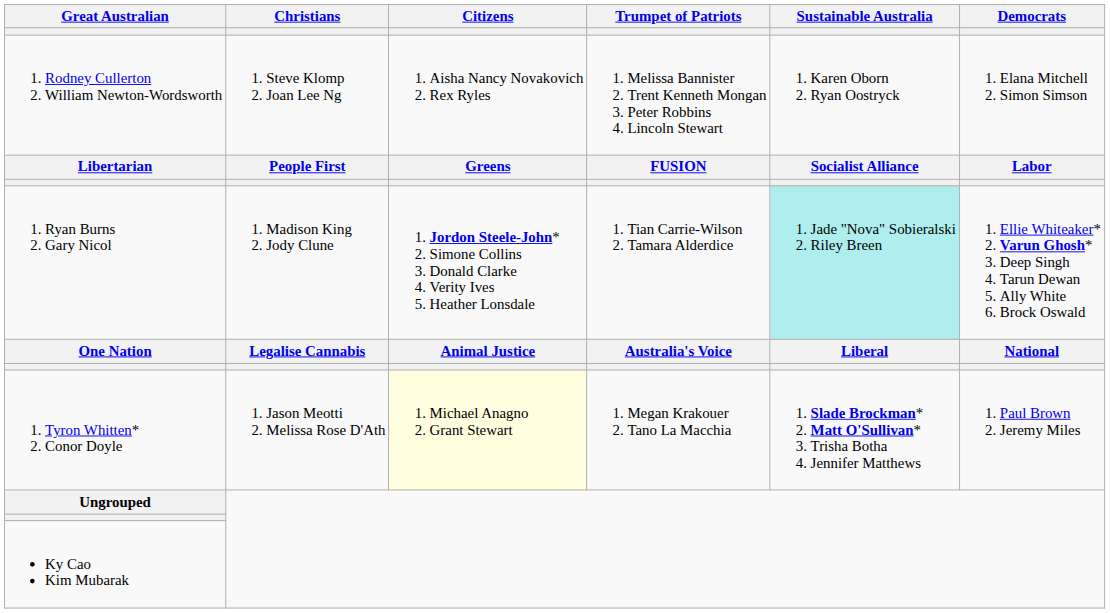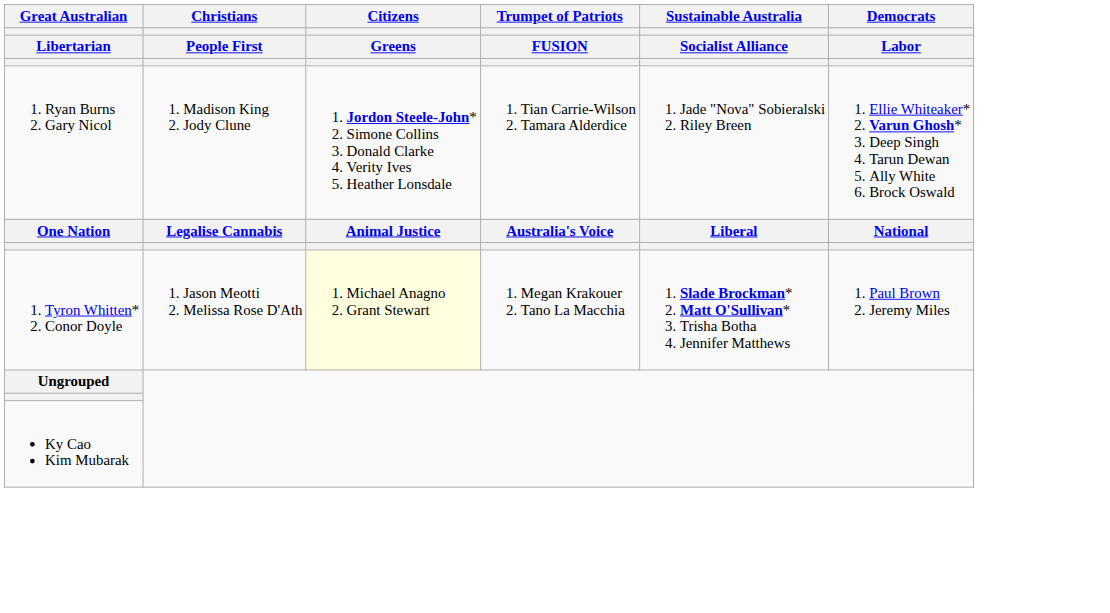- row: (115, 87)
(865, 237) paleturquoise background -> (734, 117) no background
